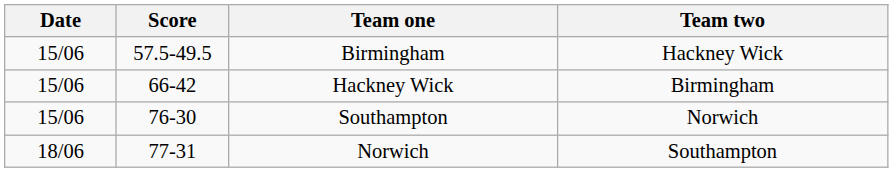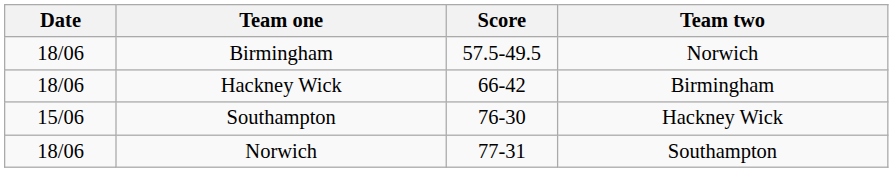columns swapped: (393, 20) <-> (172, 20)
(61, 53) 15/06 -> (61, 53) 18/06
(722, 53) Hackney Wick -> (722, 53) Norwich
(61, 85) 15/06 -> (61, 85) 18/06
(722, 118) Norwich -> (722, 118) Hackney Wick
